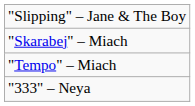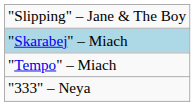(68, 40) no background -> (68, 40) lightblue background
